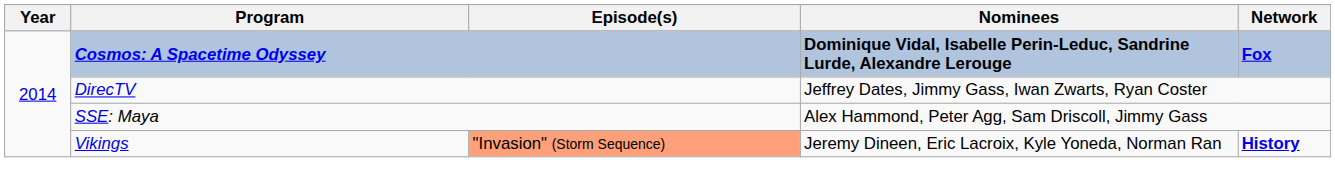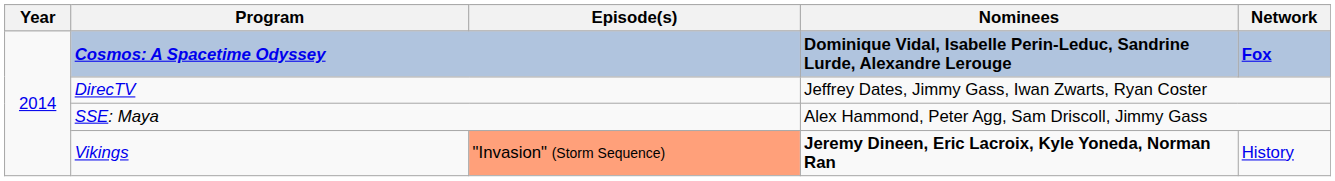(1013, 143) normal -> (1007, 152) bold
(1271, 143) bold -> (1268, 152) normal
